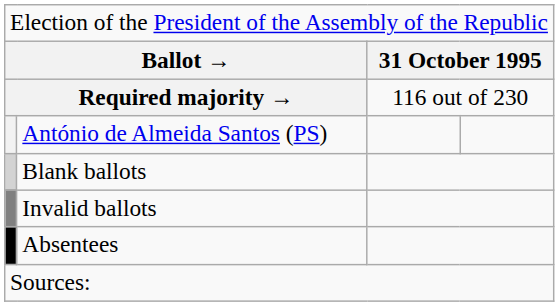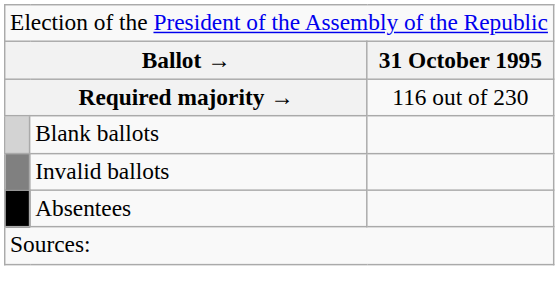- row: (175, 134)
